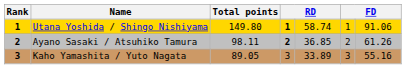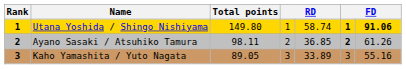(287, 27) bold -> (287, 27) normal
(348, 27) normal -> (348, 27) bold
(378, 27) normal -> (378, 27) bold
(287, 41) bold -> (287, 41) normal
(348, 41) normal -> (348, 41) bold
